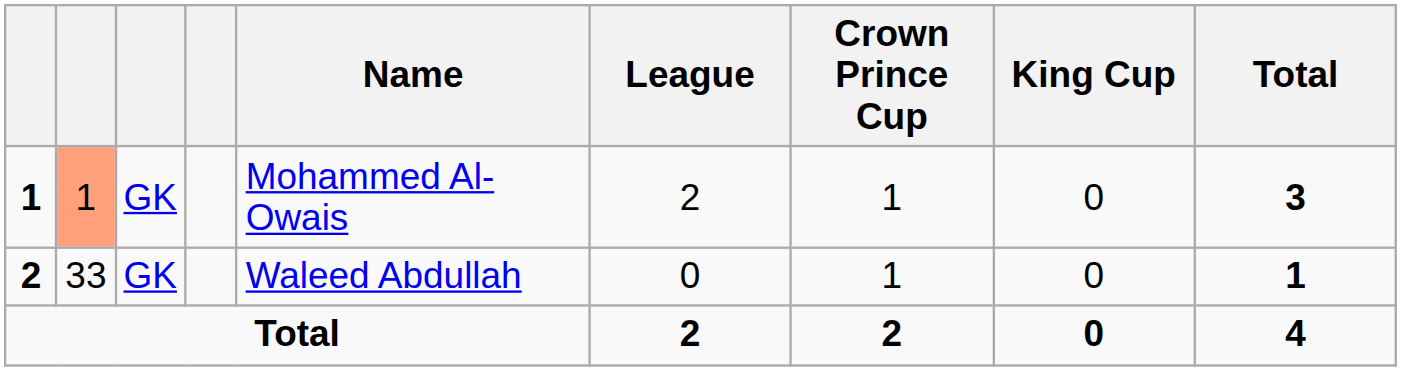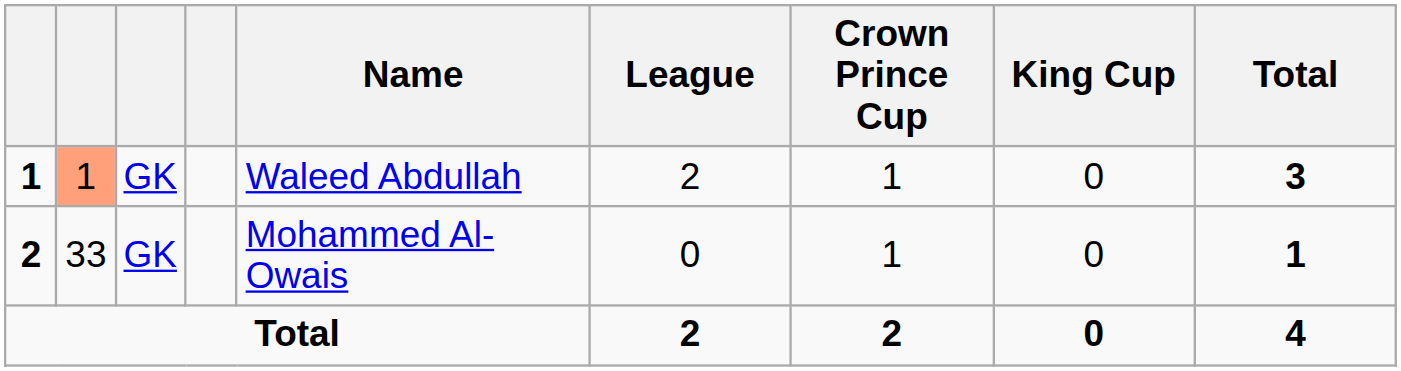(370, 196) Mohammed Al-Owais -> (384, 175) Waleed Abdullah
(384, 275) Waleed Abdullah -> (370, 254) Mohammed Al-Owais
